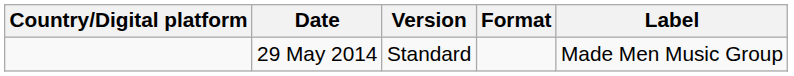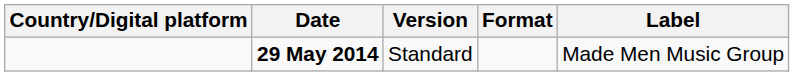(317, 53) normal -> (318, 53) bold
